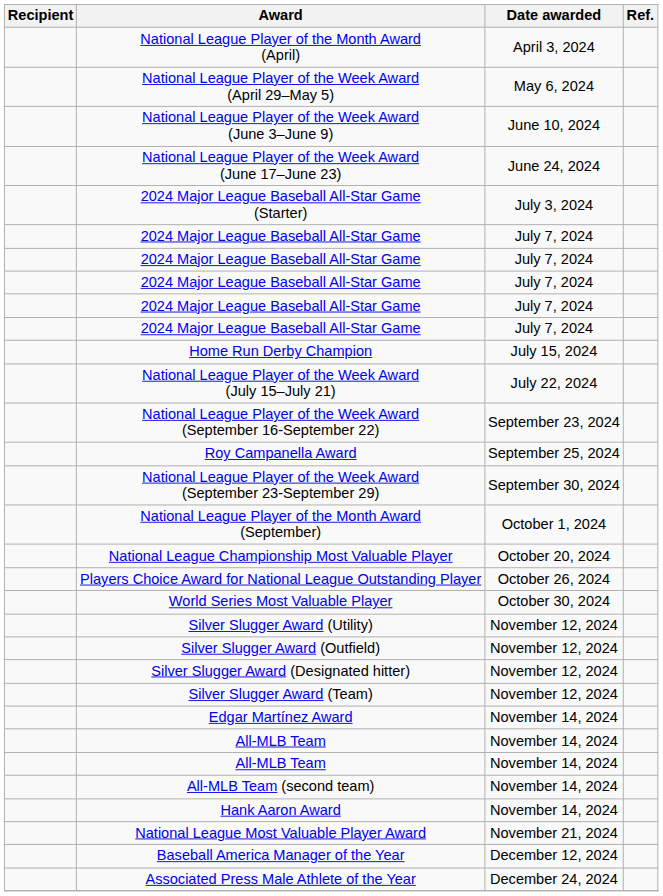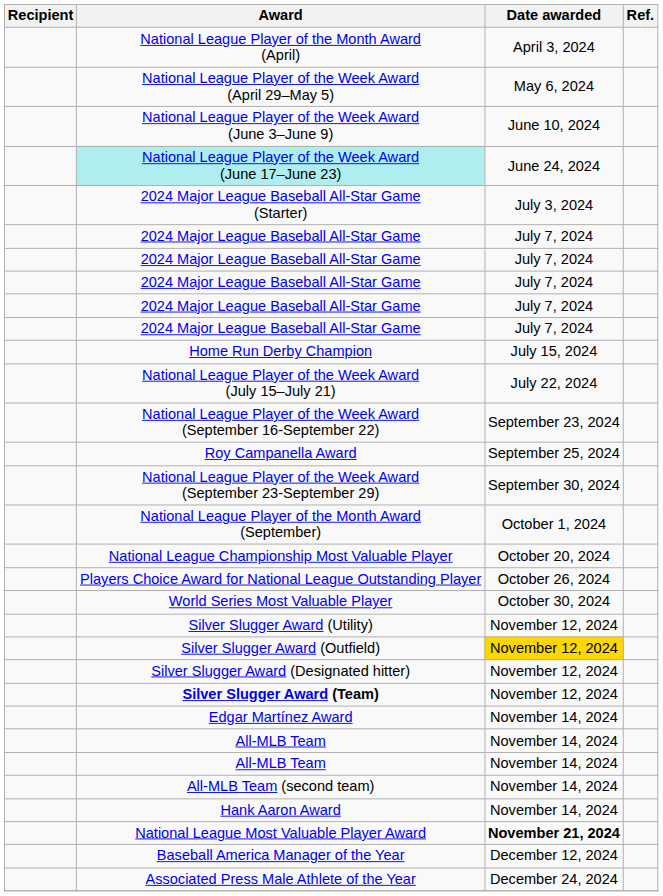(281, 165) no background -> (281, 165) paleturquoise background
(554, 648) no background -> (554, 648) gold background
(281, 694) normal -> (281, 694) bold
(554, 833) normal -> (554, 833) bold
